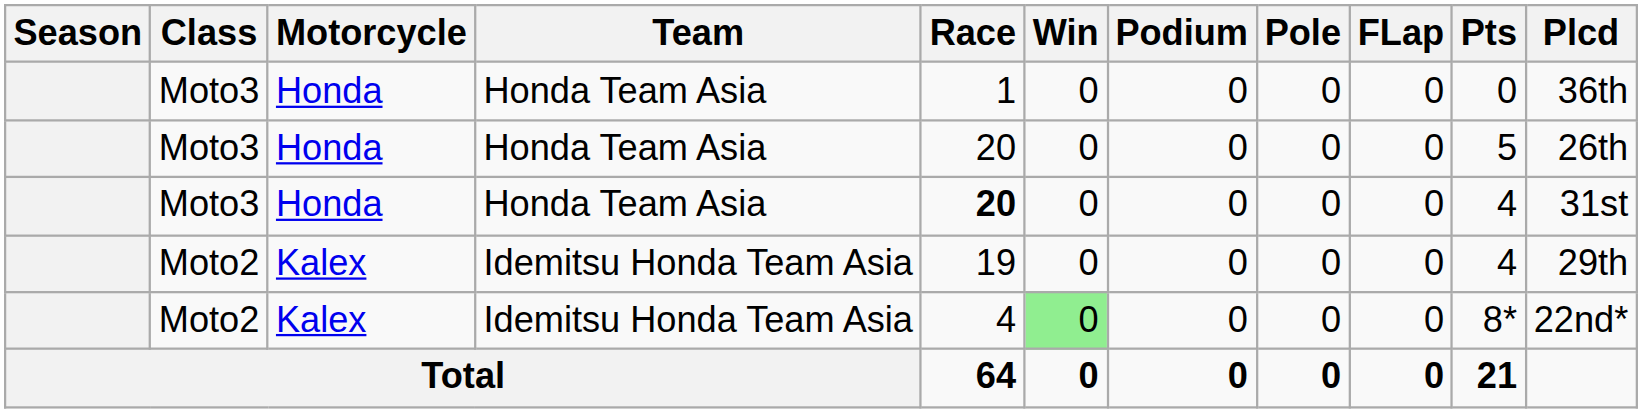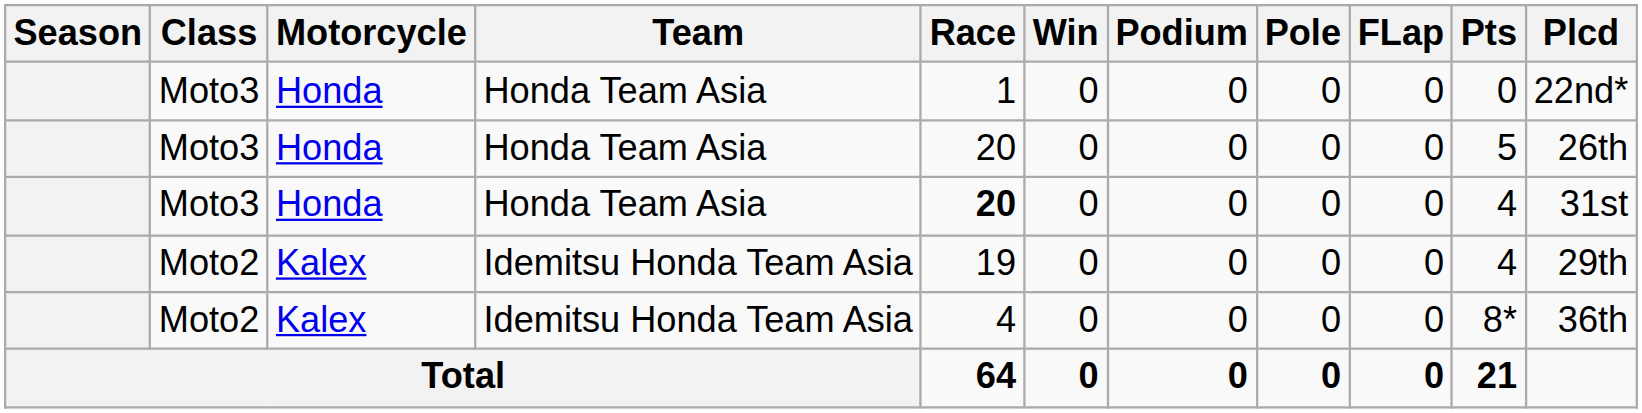(1593, 90) 36th -> (1581, 90) 22nd*
(1089, 319) lightgreen background -> (1089, 319) no background
(1581, 319) 22nd* -> (1593, 319) 36th
